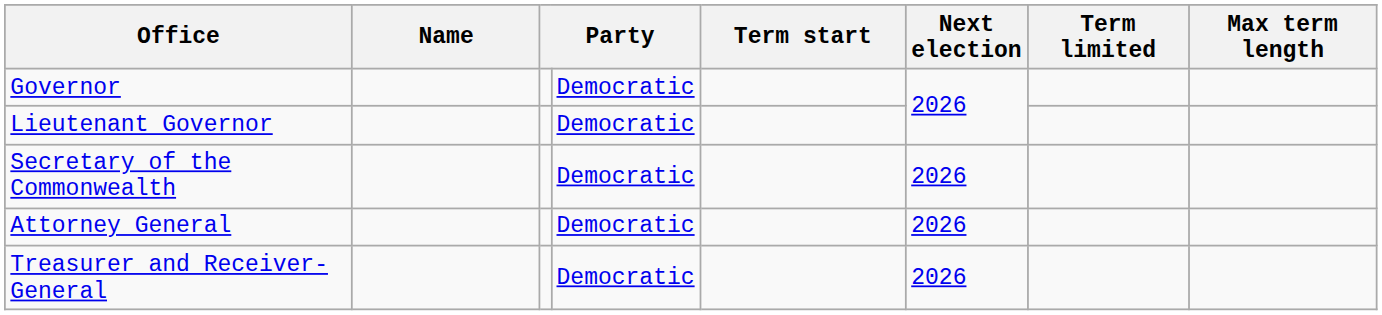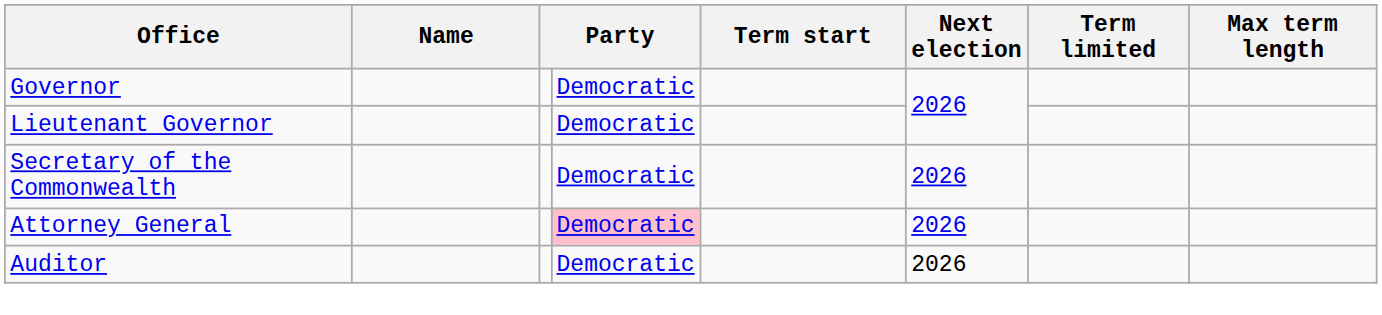(626, 227) no background -> (626, 227) pink background
- row: (169, 278)
+ row: (59, 264)
